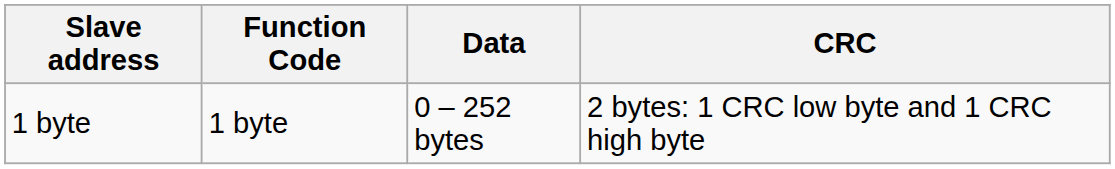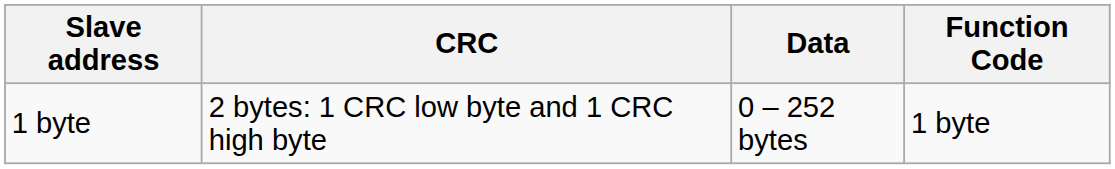columns swapped: (305, 43) <-> (845, 43)
